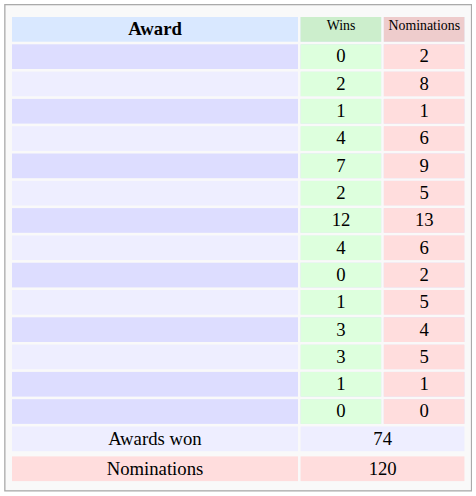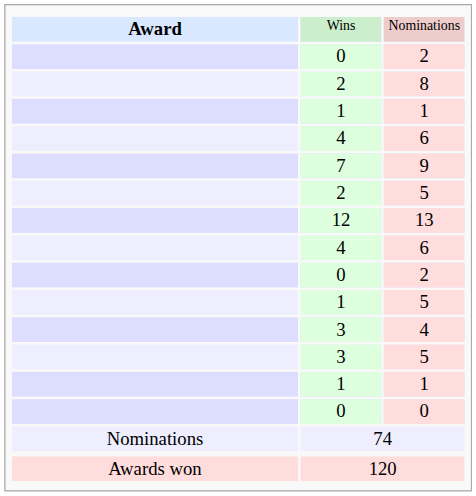(155, 438) Awards won -> (155, 438) Nominations
(155, 468) Nominations -> (155, 468) Awards won
